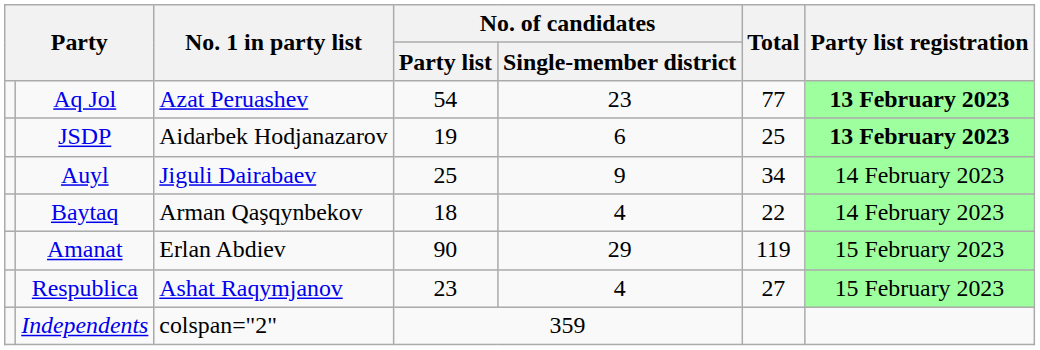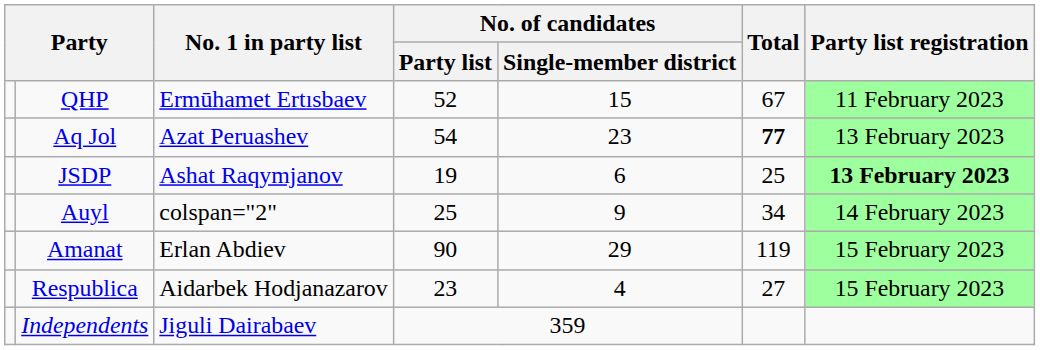+ row: (85, 99)
(773, 99) normal -> (773, 136) bold
(919, 99) bold -> (919, 136) normal
(274, 136) Aidarbek Hodjanazarov -> (251, 174) Ashat Raqymjanov
(238, 174) Jiguli Dairabaev -> (218, 212) colspan="2"
- row: (85, 212)
(251, 288) Ashat Raqymjanov -> (274, 288) Aidarbek Hodjanazarov
(218, 325) colspan="2" -> (238, 325) Jiguli Dairabaev
